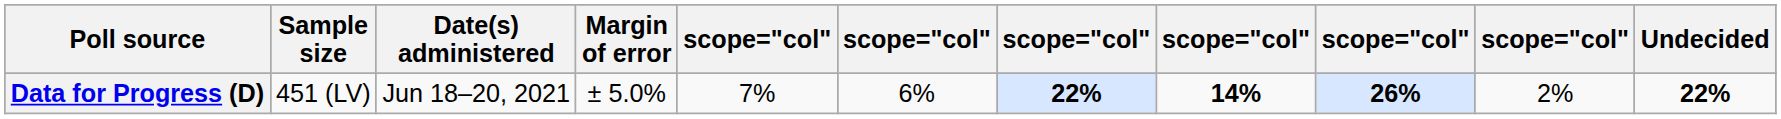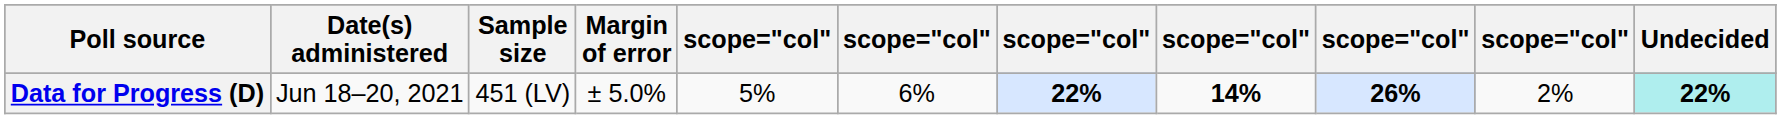columns swapped: (476, 39) <-> (323, 39)
(757, 93) 7% -> (757, 93) 5%
(1705, 93) no background -> (1705, 93) paleturquoise background
